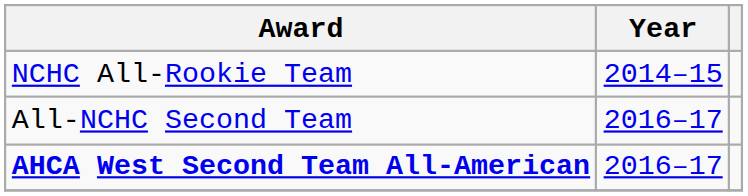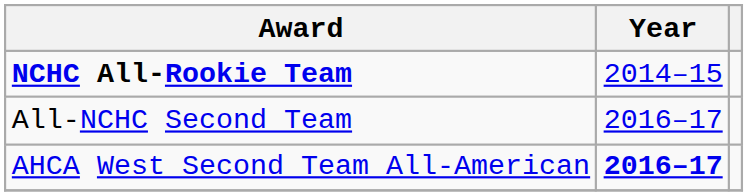(182, 74) normal -> (182, 74) bold
(301, 167) bold -> (301, 167) normal
(663, 167) normal -> (663, 167) bold
